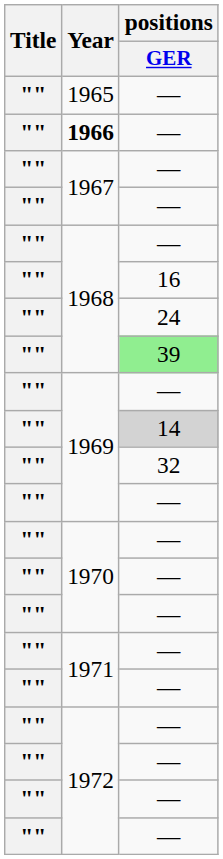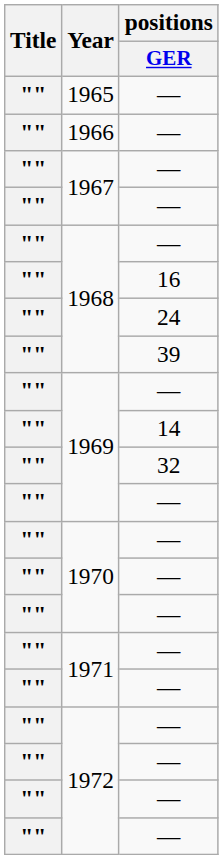(91, 131) bold -> (91, 131) normal
(169, 354) lightgreen background -> (169, 354) no background
(169, 428) lightgrey background -> (169, 428) no background
